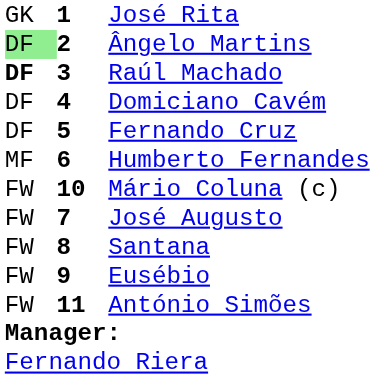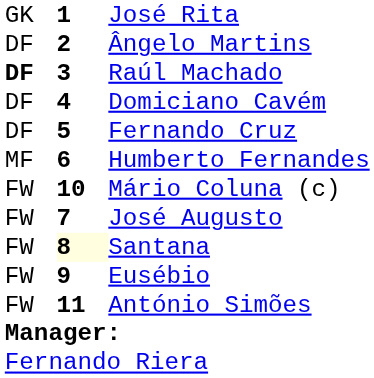(19, 44) lightgreen background -> (19, 44) no background
(64, 247) no background -> (64, 247) lightyellow background
